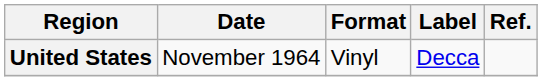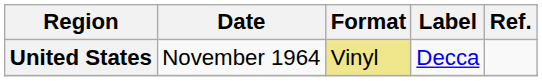(355, 57) no background -> (355, 57) khaki background
